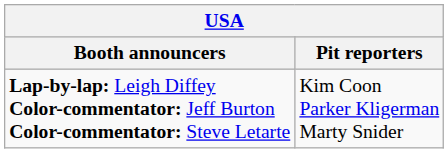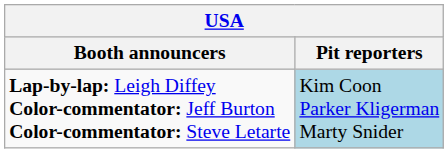(369, 108) no background -> (369, 108) lightblue background
